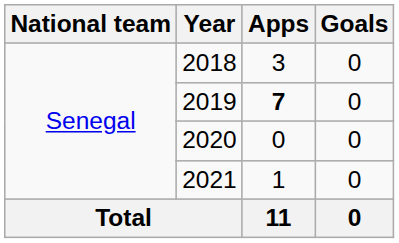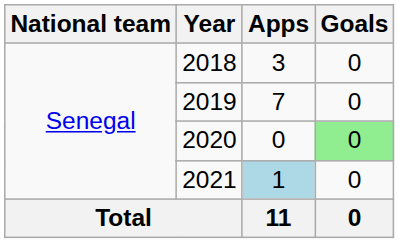(279, 101) bold -> (279, 101) normal
(354, 140) no background -> (354, 140) lightgreen background
(279, 179) no background -> (279, 179) lightblue background
